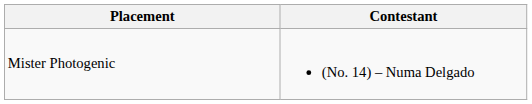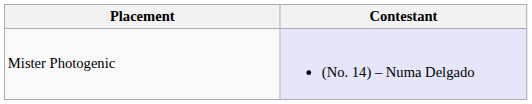(403, 73) no background -> (403, 73) lavender background
